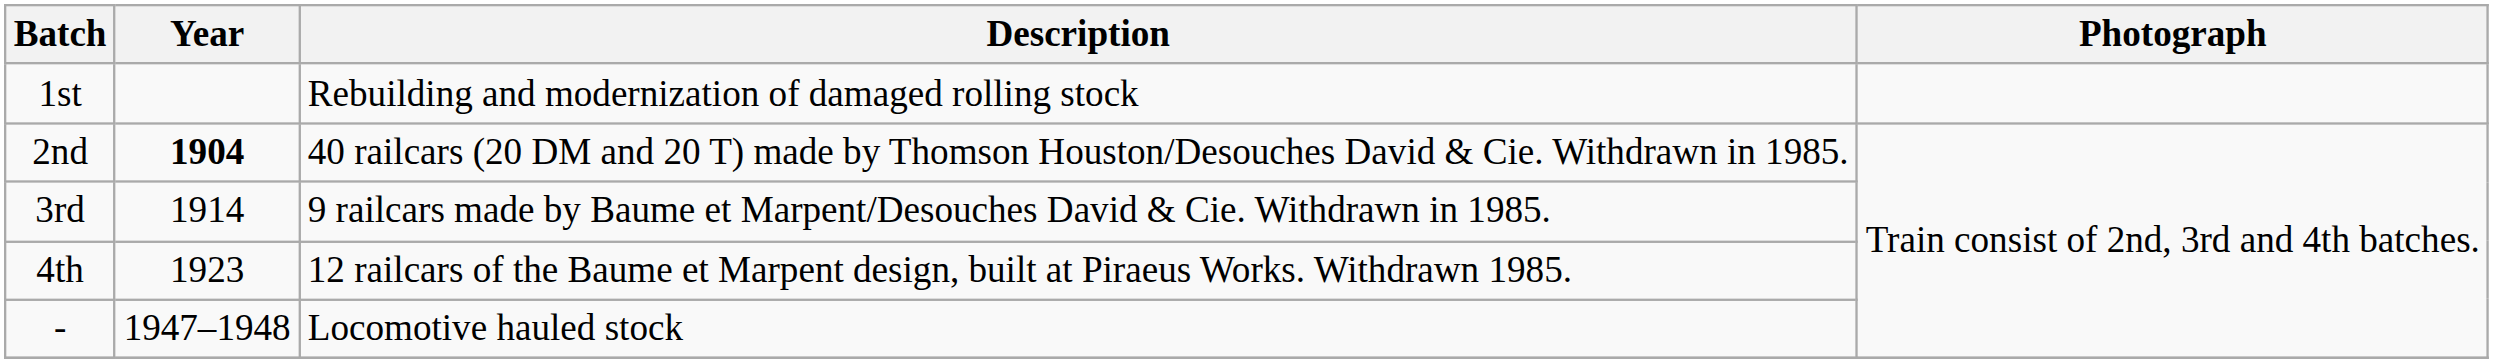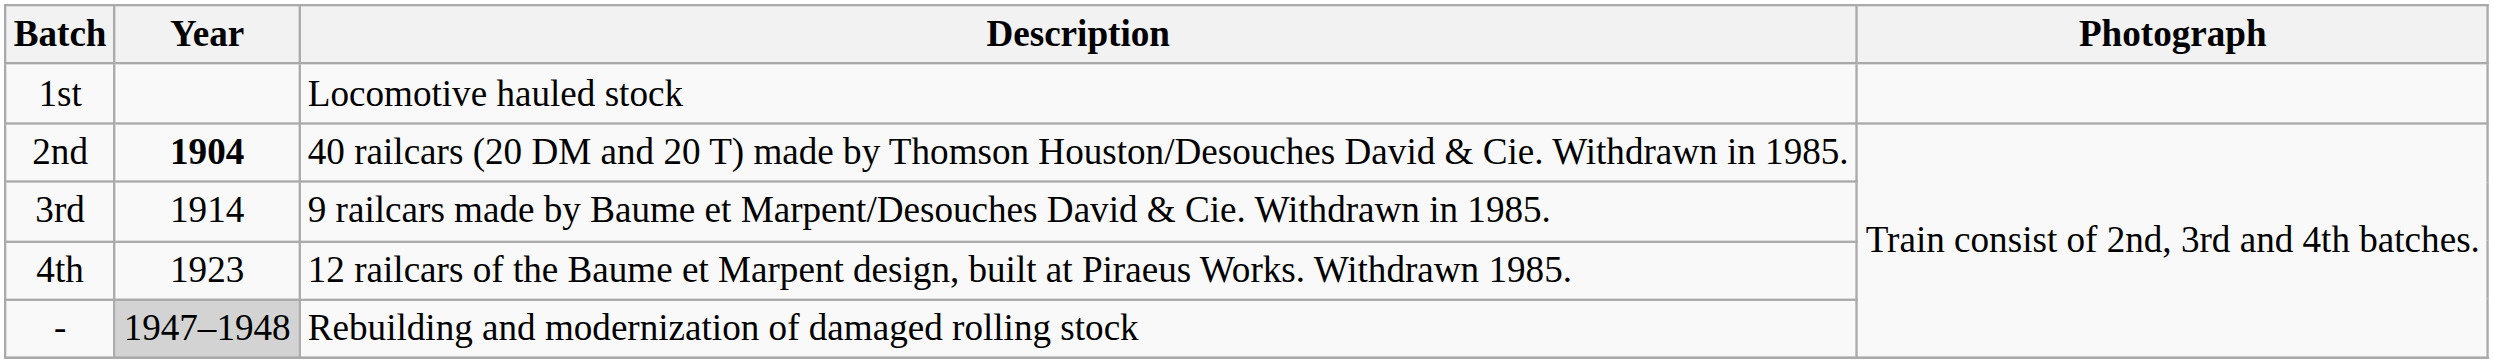(723, 92) Rebuilding and modernization of damaged rolling stock -> (495, 92) Locomotive hauled stock
(207, 328) no background -> (207, 328) lightgrey background
(495, 328) Locomotive hauled stock -> (723, 328) Rebuilding and modernization of damaged rolling stock
